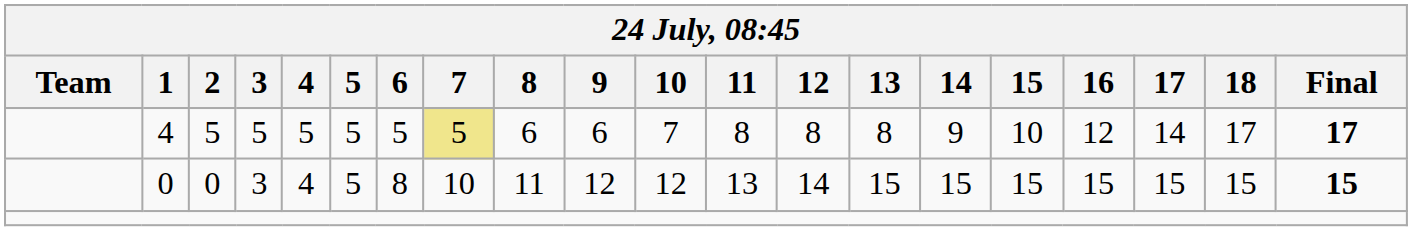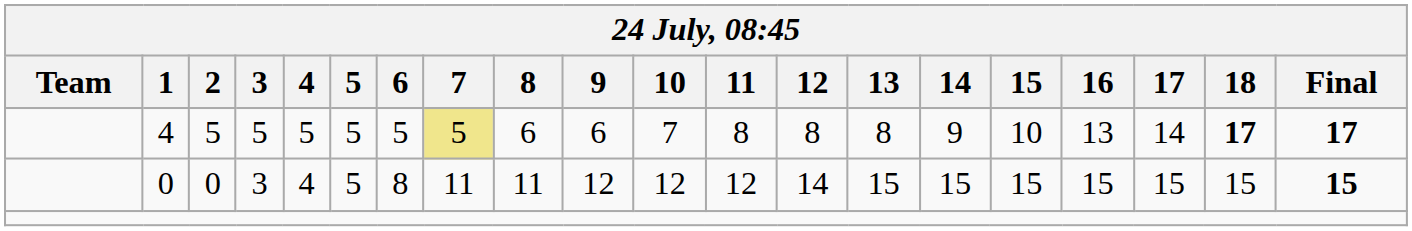(1098, 132) 12 -> (1098, 132) 13
(1241, 132) normal -> (1240, 132) bold
(459, 183) 10 -> (459, 183) 11
(742, 183) 13 -> (741, 183) 12
